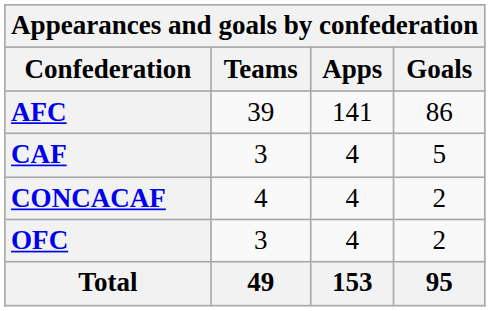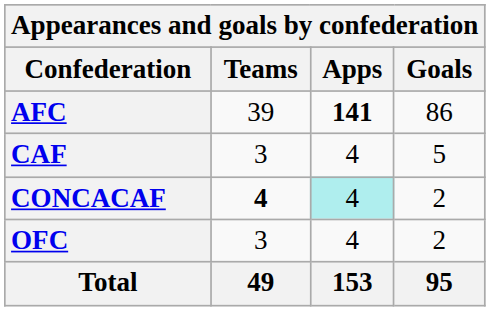(352, 111) normal -> (352, 111) bold
(261, 197) normal -> (261, 197) bold
(352, 197) no background -> (352, 197) paleturquoise background
